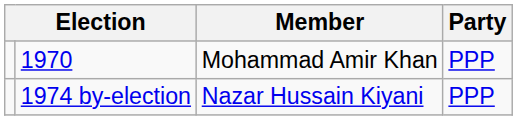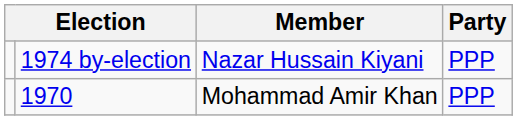rows swapped: (47, 59) <-> (106, 96)
